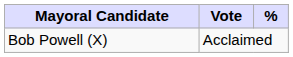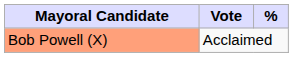(58, 40) no background -> (58, 40) lightsalmon background
